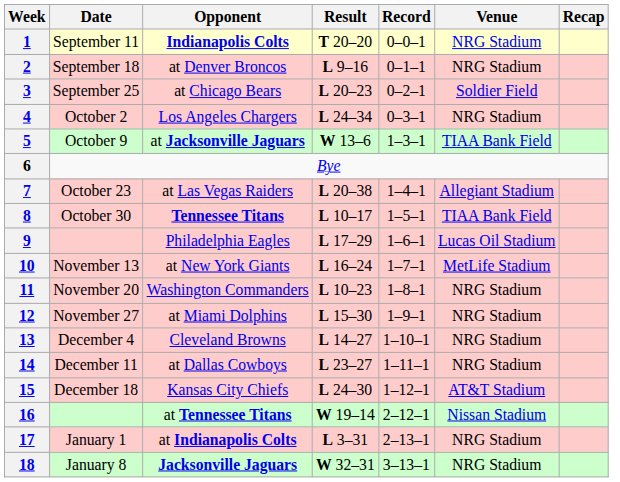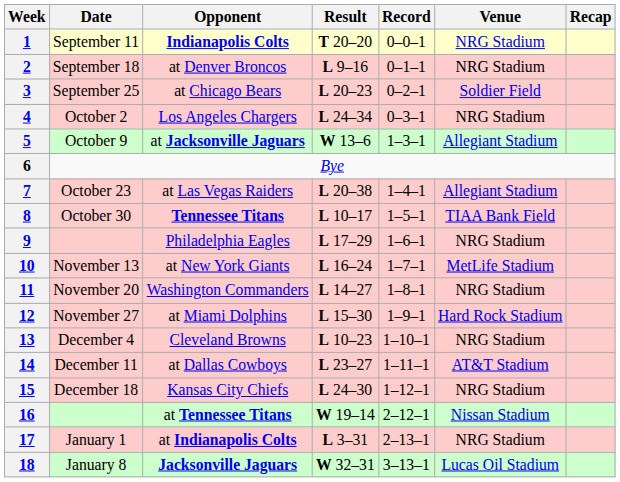(497, 141) TIAA Bank Field -> (500, 141) Allegiant Stadium
(497, 240) Lucas Oil Stadium -> (500, 240) NRG Stadium
(345, 290) L 10–23 -> (345, 290) L 14–27
(497, 315) NRG Stadium -> (500, 315) Hard Rock Stadium
(345, 340) L 14–27 -> (345, 340) L 10–23
(497, 365) NRG Stadium -> (500, 365) AT&T Stadium
(497, 389) AT&T Stadium -> (500, 389) NRG Stadium
(497, 464) NRG Stadium -> (500, 464) Lucas Oil Stadium
